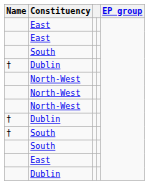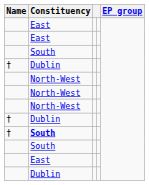(43, 133) normal -> (43, 133) bold
